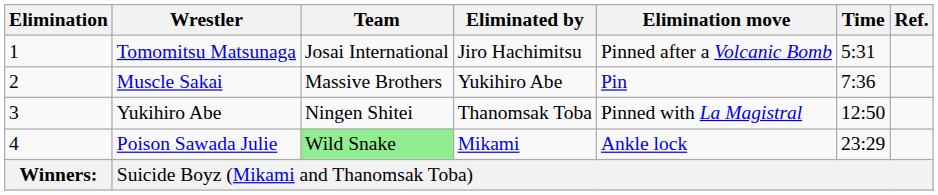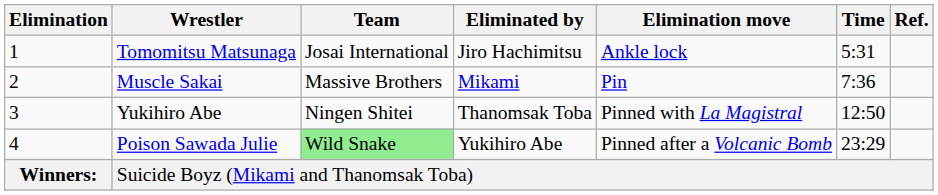(716, 50) Pinned after a Volcanic Bomb -> (644, 50) Ankle lock
(510, 81) Yukihiro Abe -> (489, 81) Mikami
(489, 143) Mikami -> (510, 143) Yukihiro Abe
(644, 143) Ankle lock -> (716, 143) Pinned after a Volcanic Bomb
